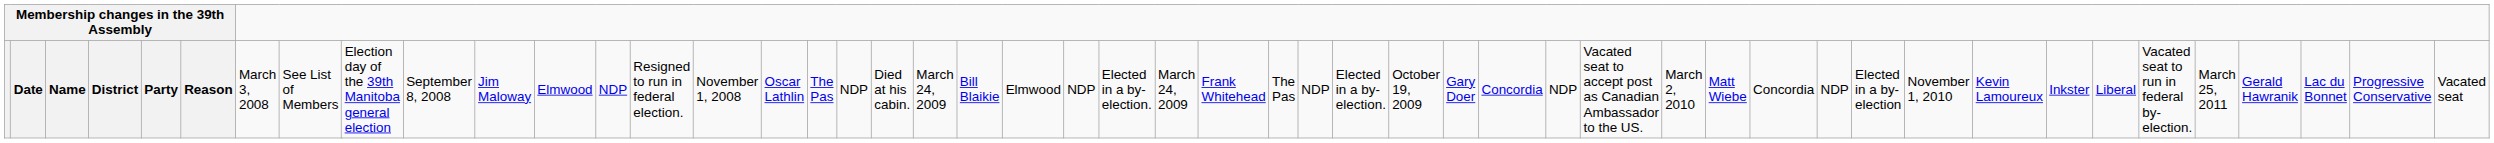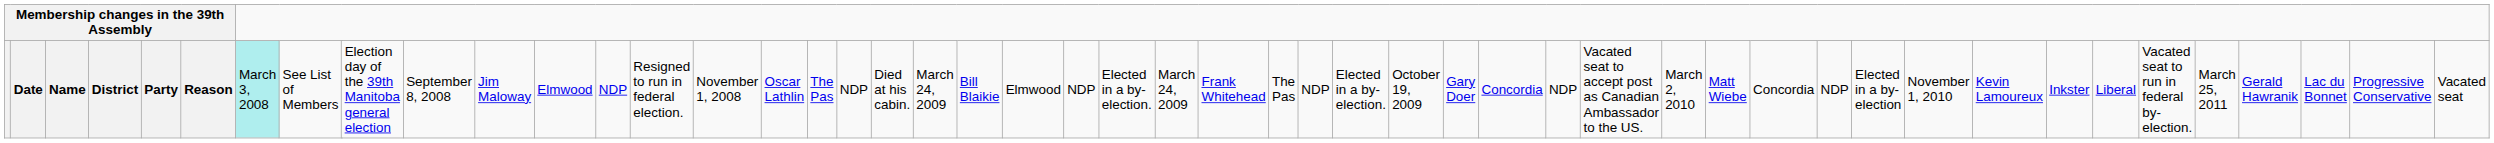(258, 89) no background -> (258, 89) paleturquoise background
